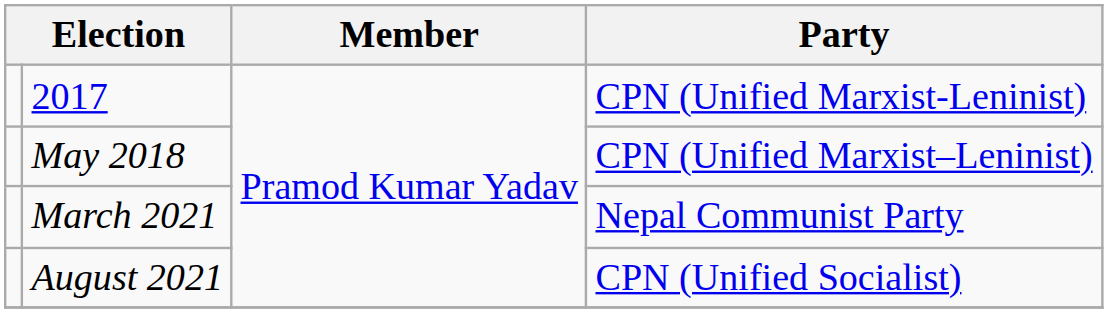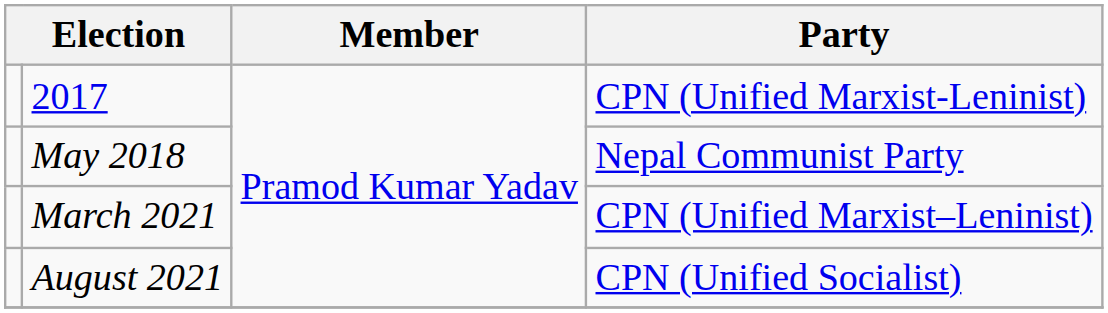(844, 155) CPN (Unified Marxist–Leninist) -> (780, 155) Nepal Communist Party
(780, 215) Nepal Communist Party -> (844, 215) CPN (Unified Marxist–Leninist)
